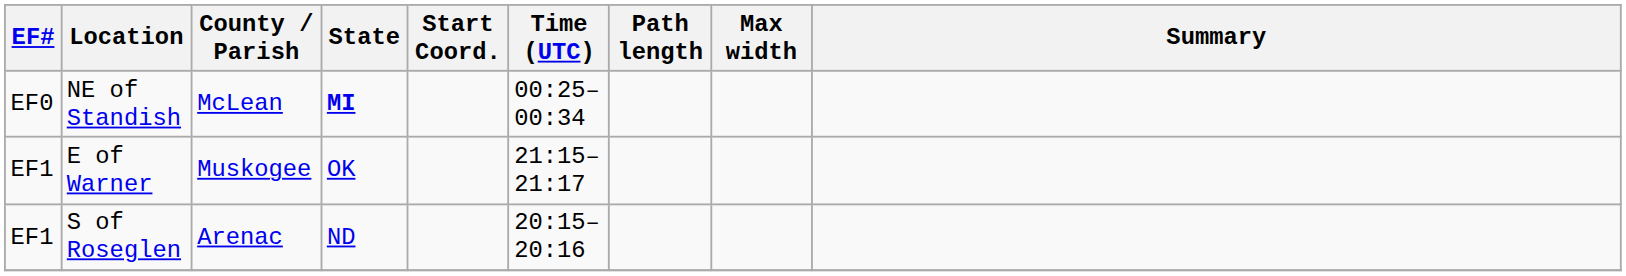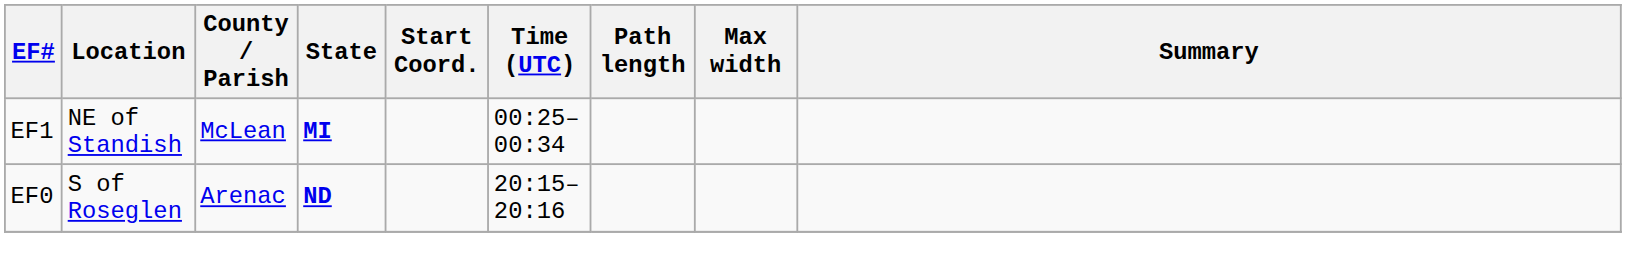(32, 104) EF0 -> (32, 132) EF1
- row: (110, 170)
(32, 237) EF1 -> (32, 198) EF0
(341, 237) normal -> (317, 198) bold
